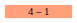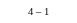(39, 11) lightsalmon background -> (39, 11) no background
